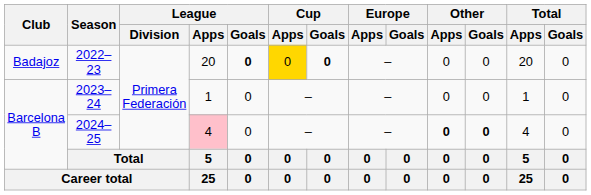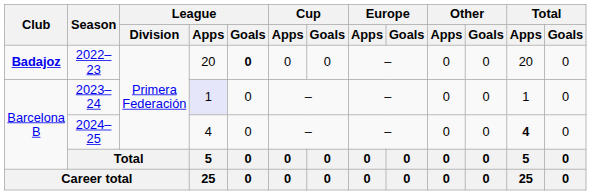(36, 62) normal -> (36, 62) bold
(288, 62) gold background -> (288, 62) no background
(327, 62) bold -> (327, 62) normal
(208, 97) no background -> (208, 97) lavender background
(208, 131) pink background -> (208, 131) no background
(446, 131) bold -> (446, 131) normal
(486, 131) bold -> (486, 131) normal
(526, 131) normal -> (526, 131) bold
